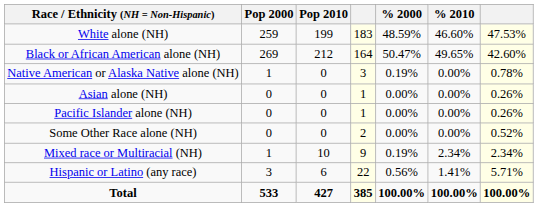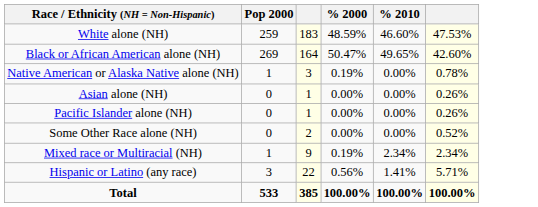- column: (324, 14)
